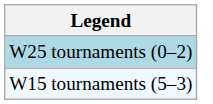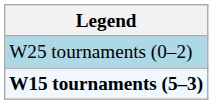(101, 83) normal -> (106, 83) bold
